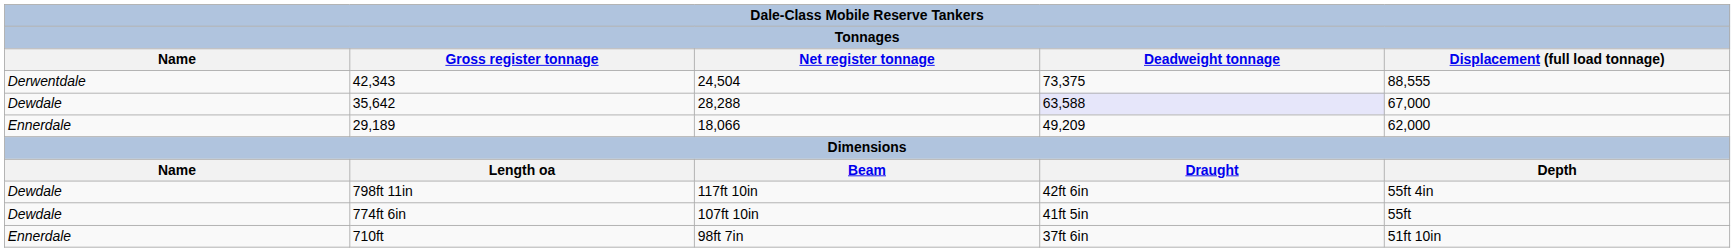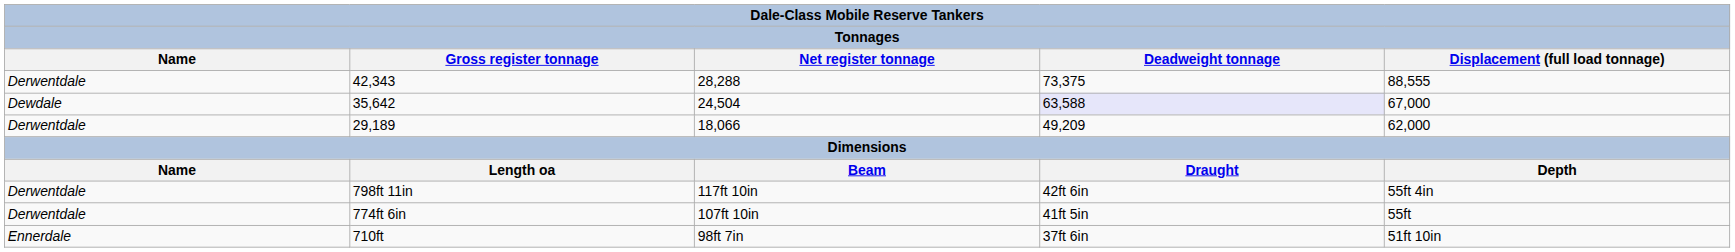(719, 81) 24,504 -> (719, 81) 28,288
(719, 103) 28,288 -> (719, 103) 24,504
(39, 125) Ennerdale -> (47, 125) Derwentdale
(35, 192) Dewdale -> (47, 192) Derwentdale
(35, 214) Dewdale -> (47, 214) Derwentdale
